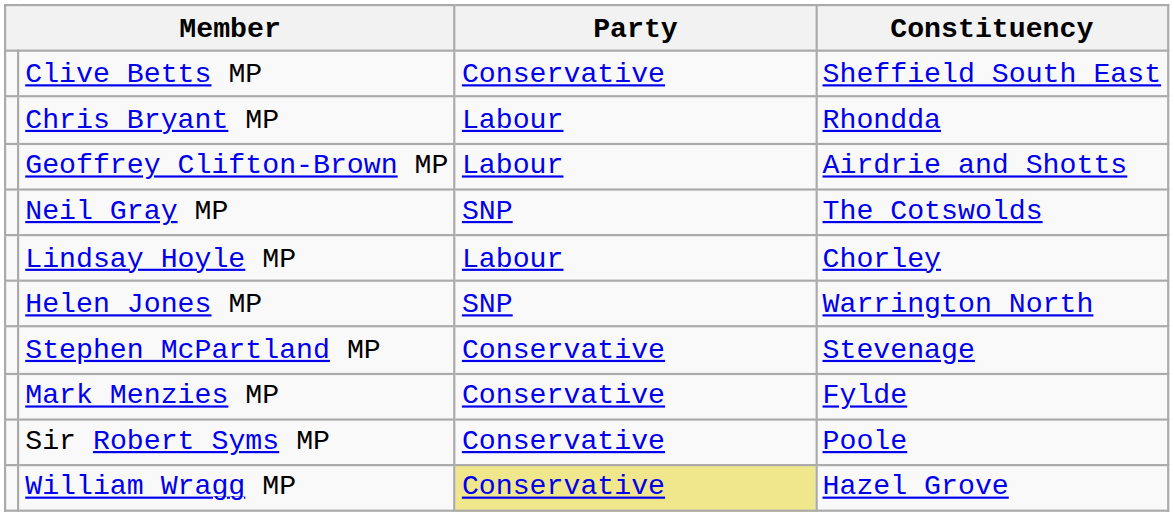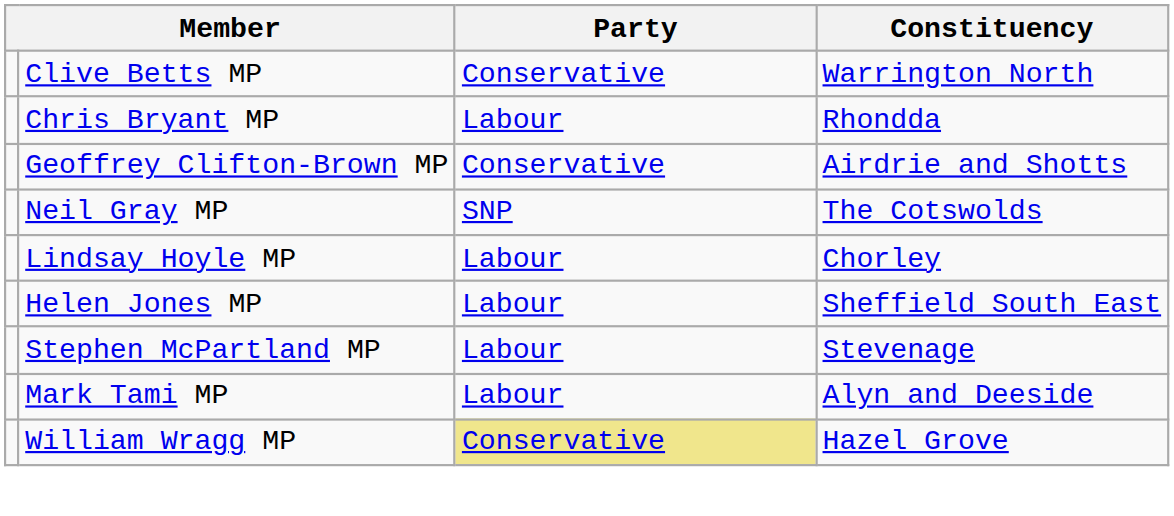(992, 74) Sheffield South East -> (958, 74) Warrington North
(513, 166) Labour -> (563, 166) Conservative
(487, 304) SNP -> (513, 304) Labour
(958, 304) Warrington North -> (992, 304) Sheffield South East
(563, 350) Conservative -> (513, 350) Labour
- row: (152, 396)
- row: (178, 442)
+ row: (127, 396)
